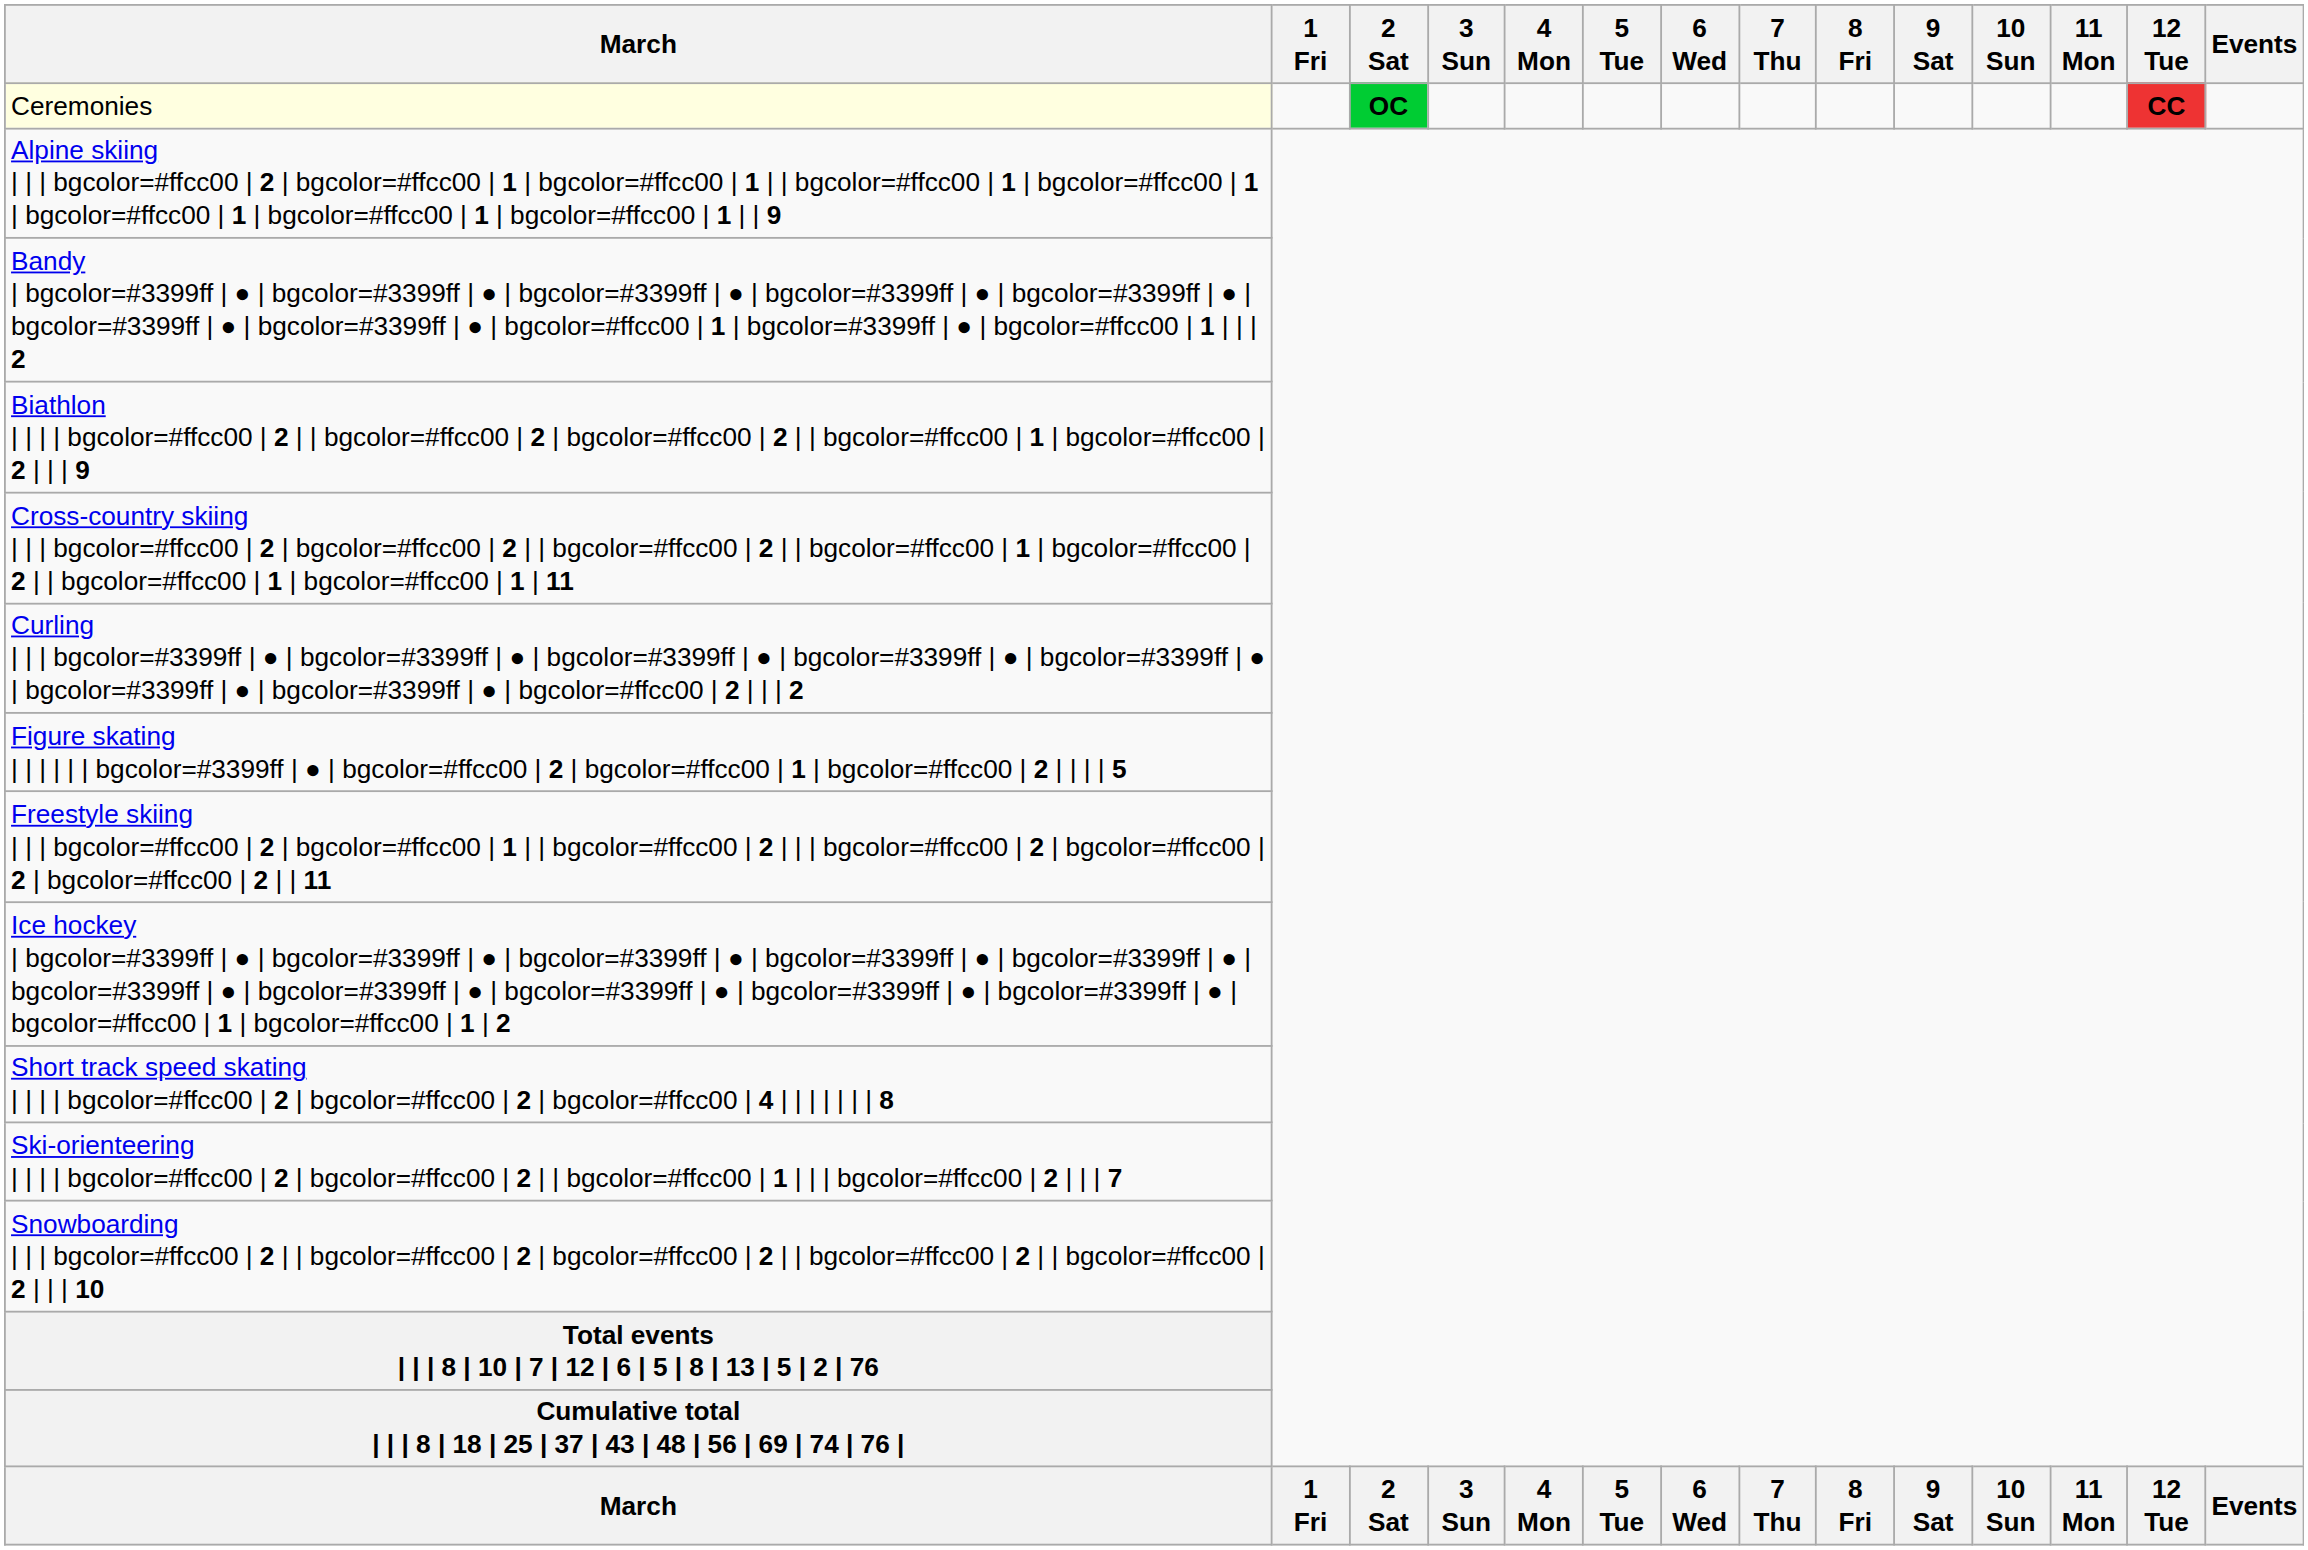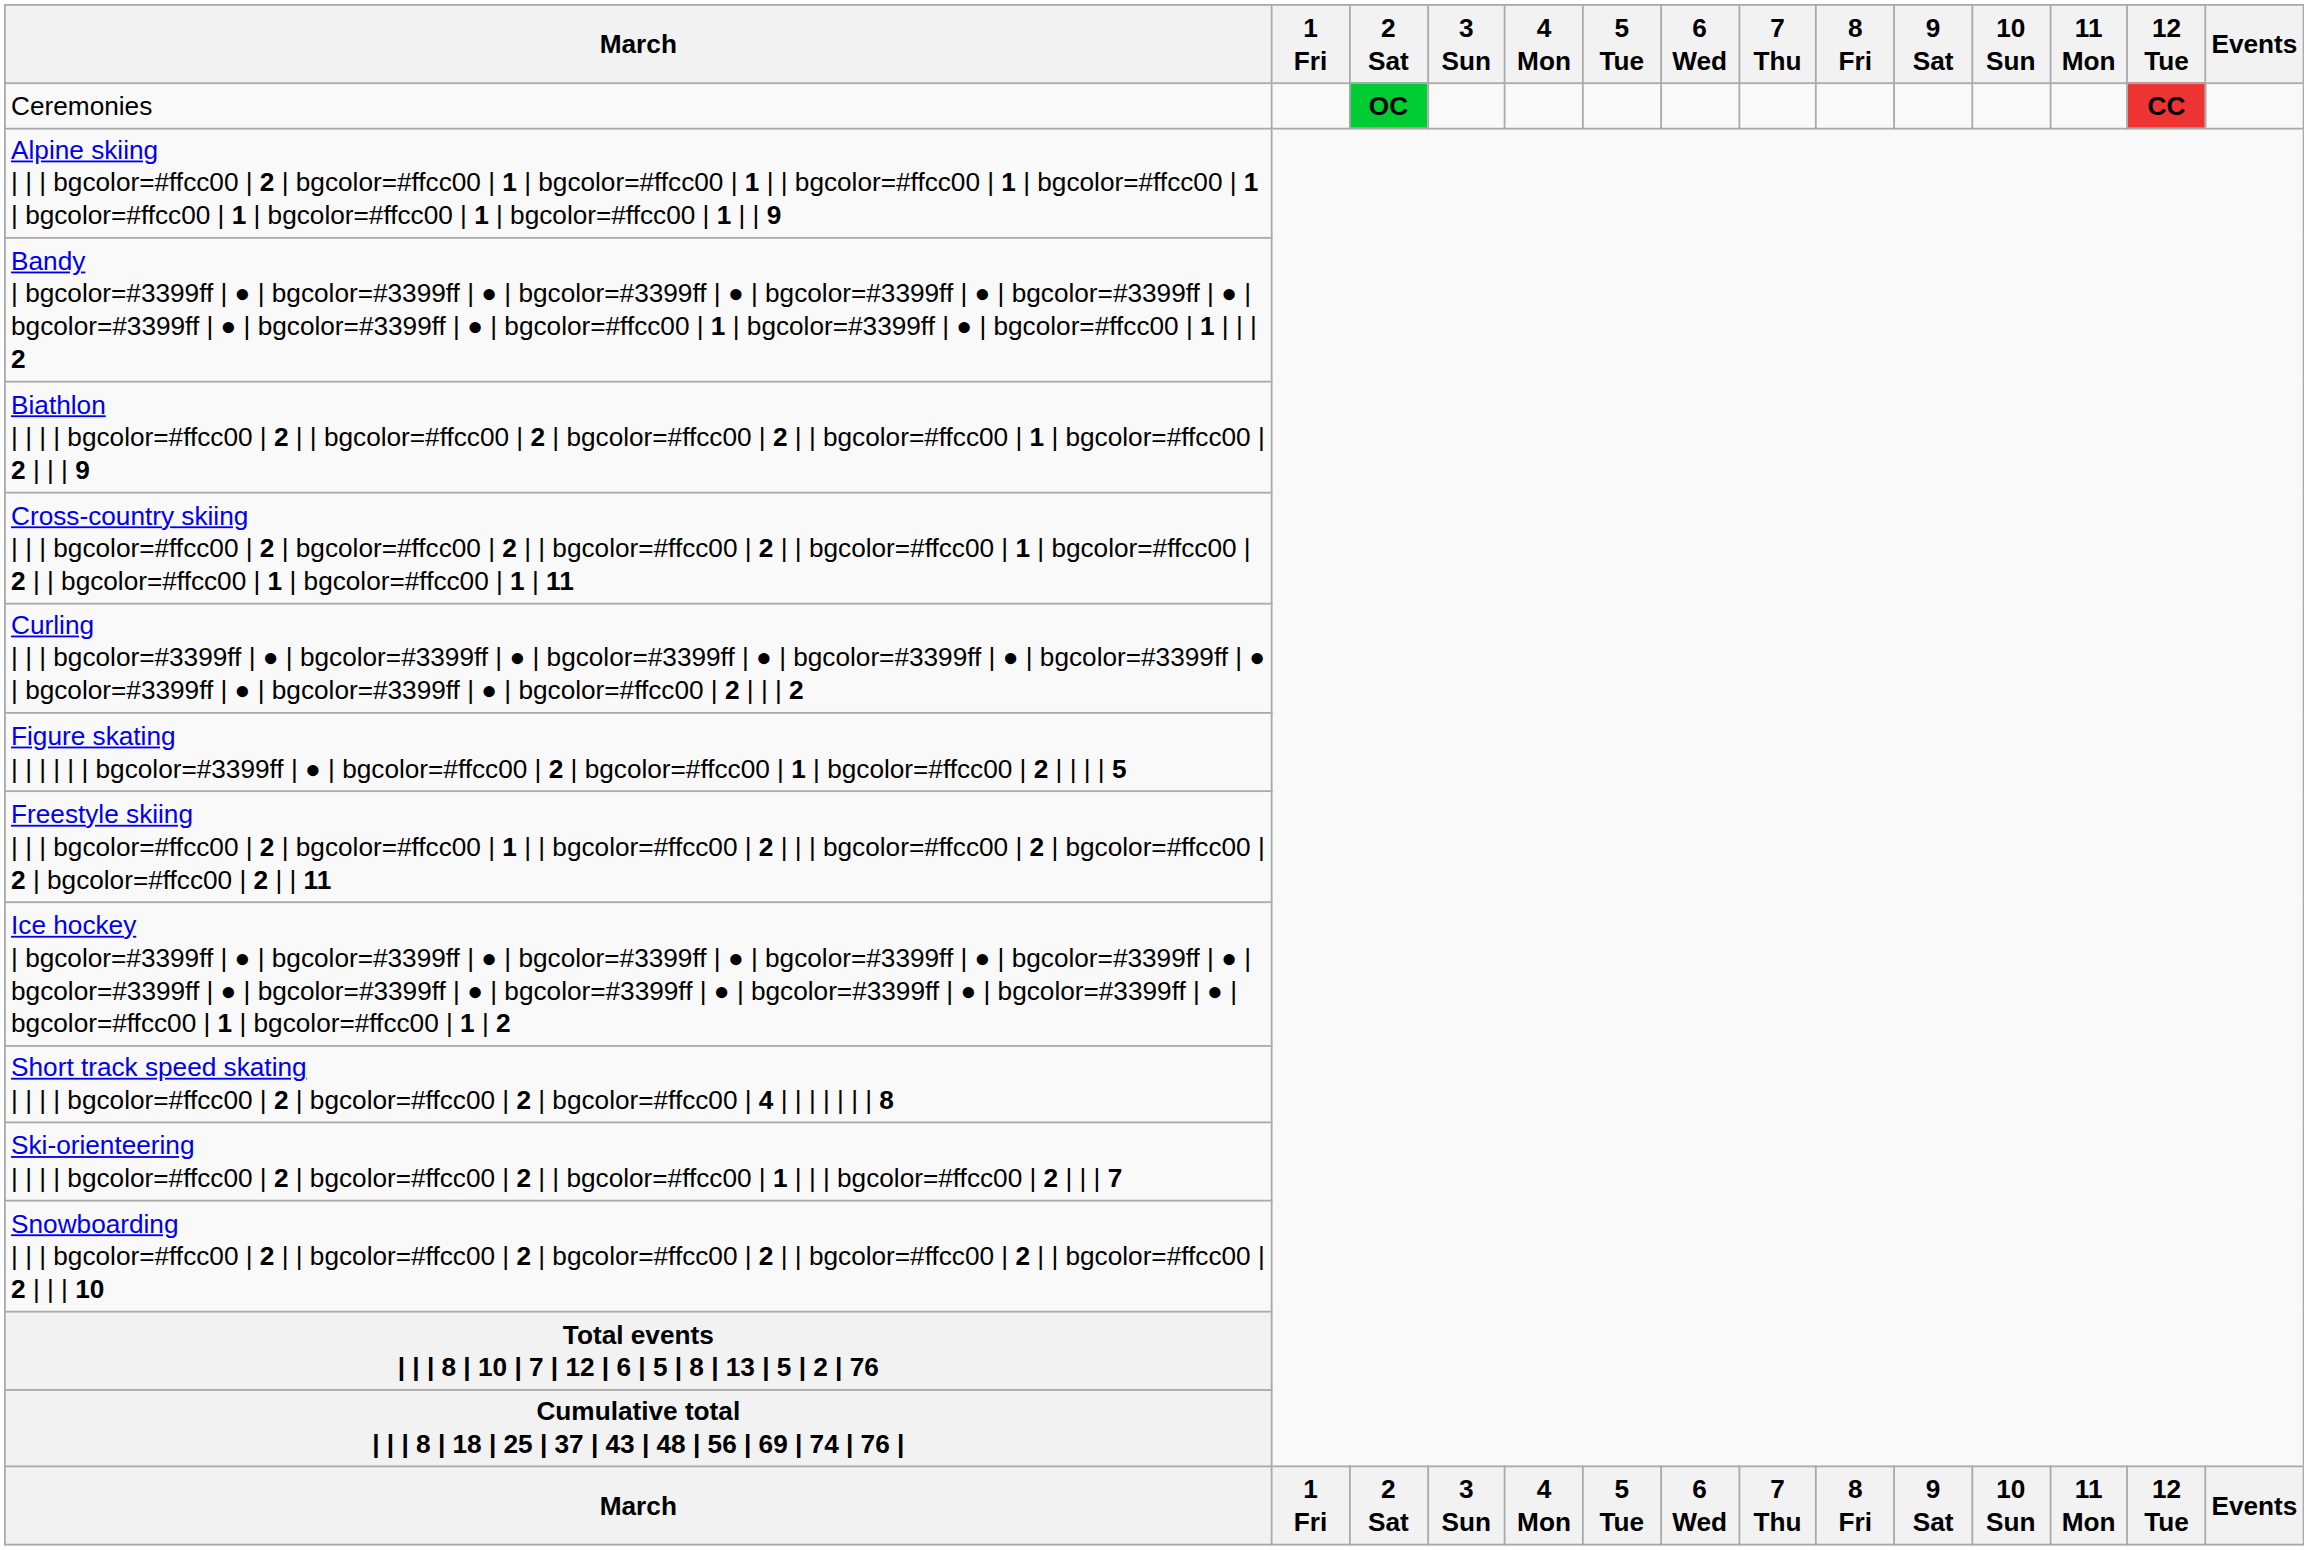(82, 105) lightyellow background -> (82, 105) no background
